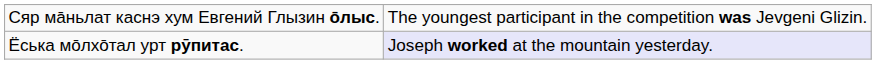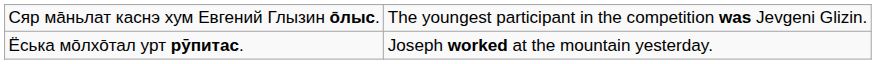(550, 45) lavender background -> (550, 45) no background
